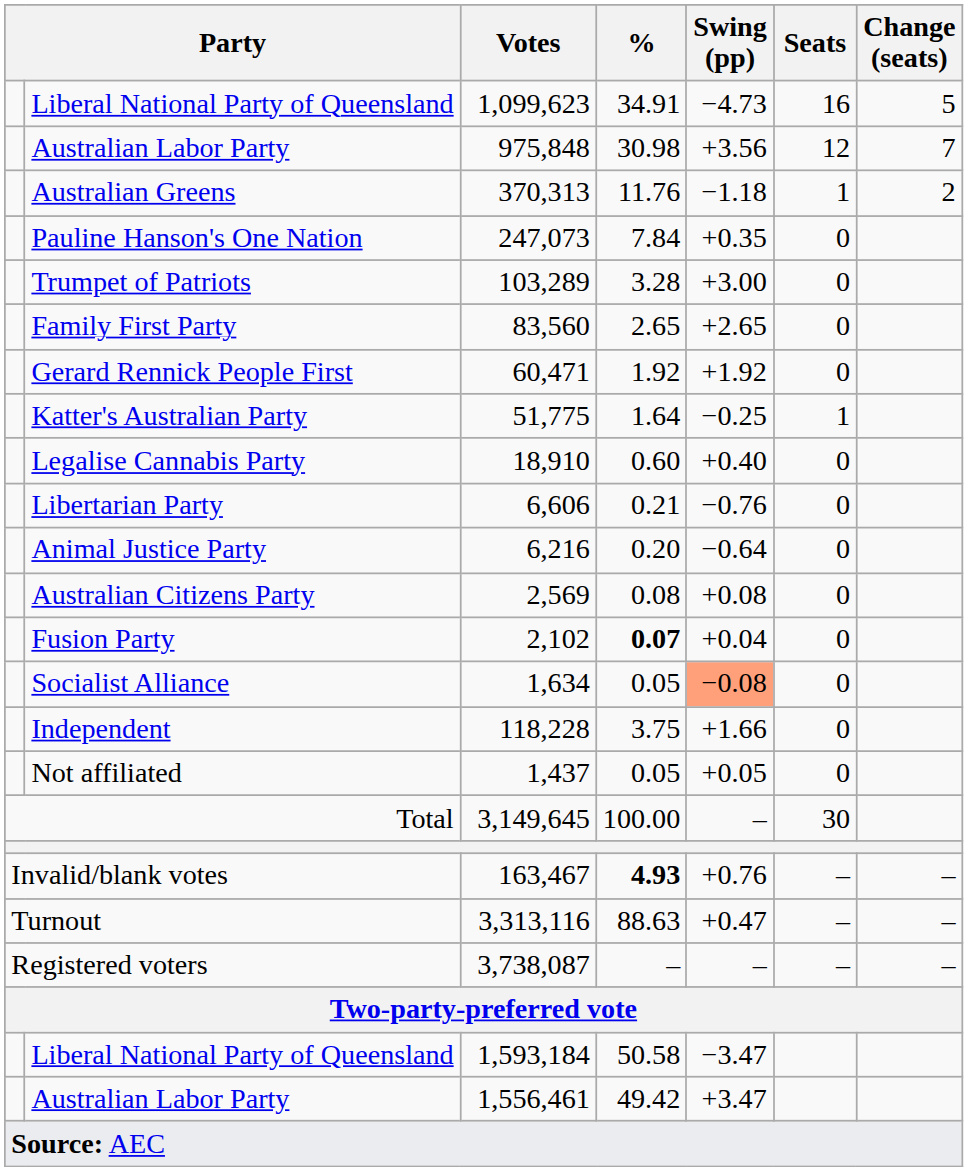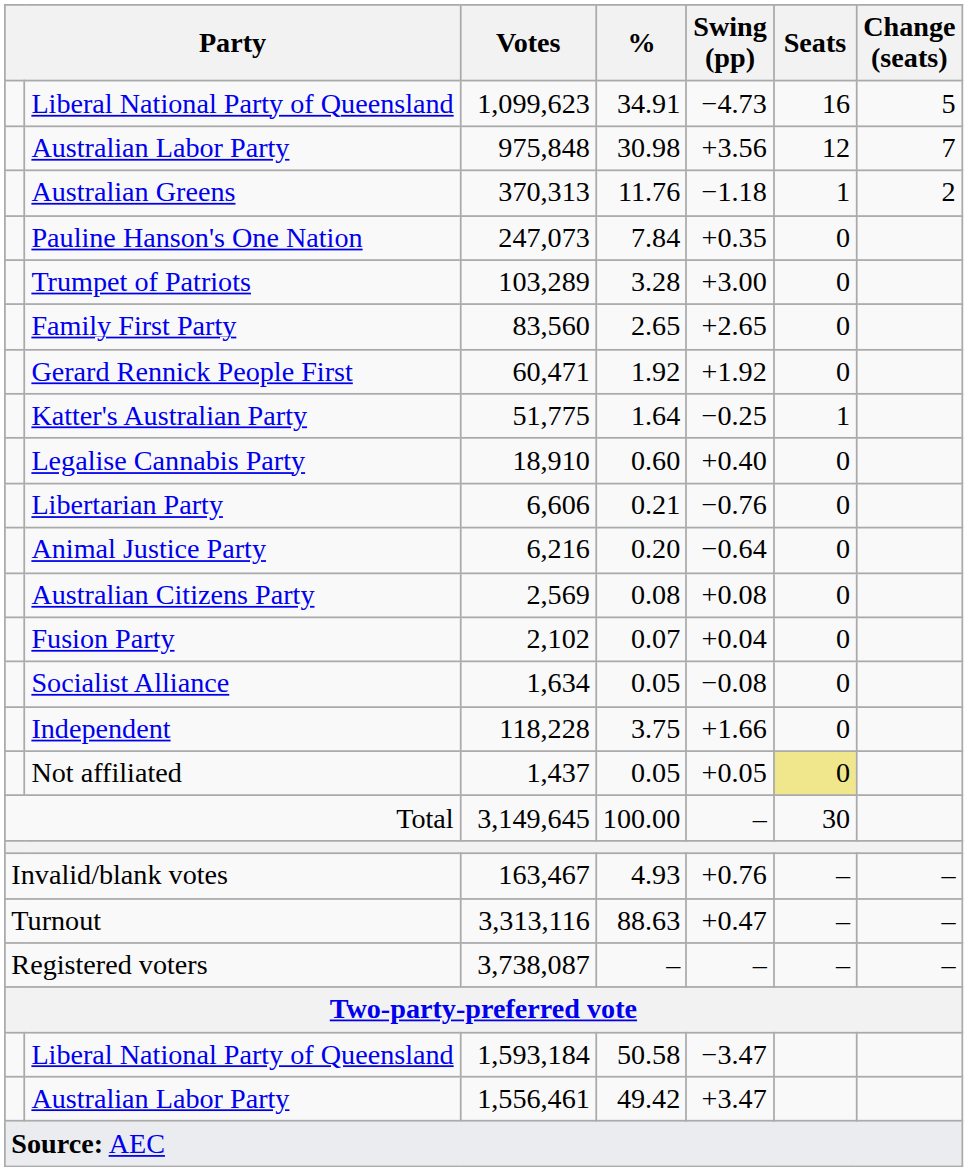(656, 639) bold -> (656, 639) normal
(734, 683) lightsalmon background -> (734, 683) no background
(843, 773) no background -> (843, 773) khaki background
(656, 875) bold -> (656, 875) normal
